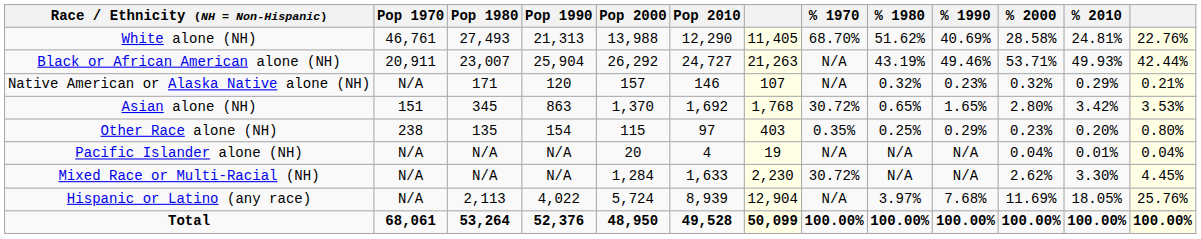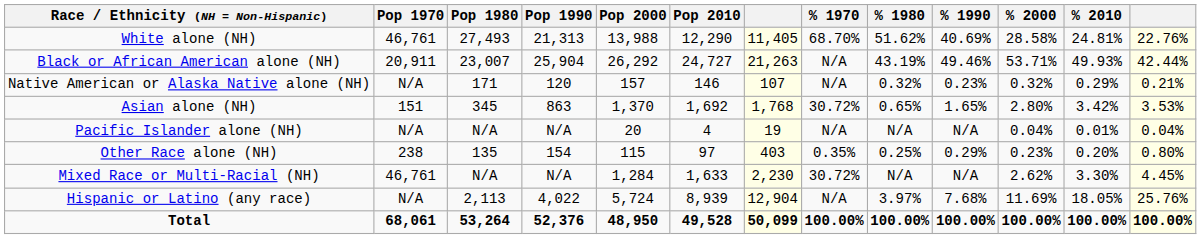rows swapped: (189, 153) <-> (189, 130)
(411, 176) N/A -> (411, 176) 46,761
